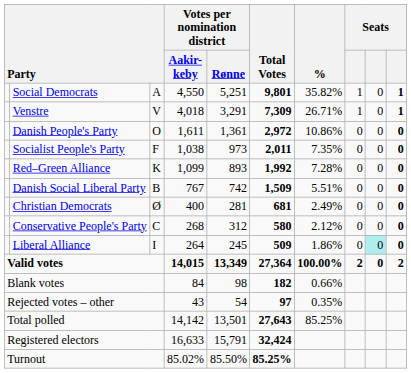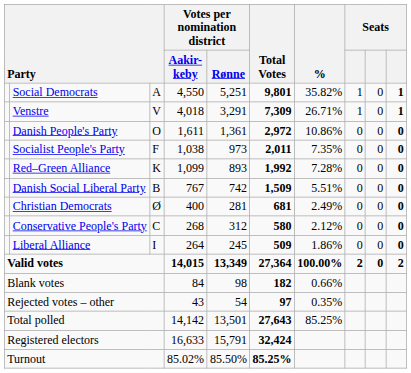(380, 244) paleturquoise background -> (380, 244) no background
